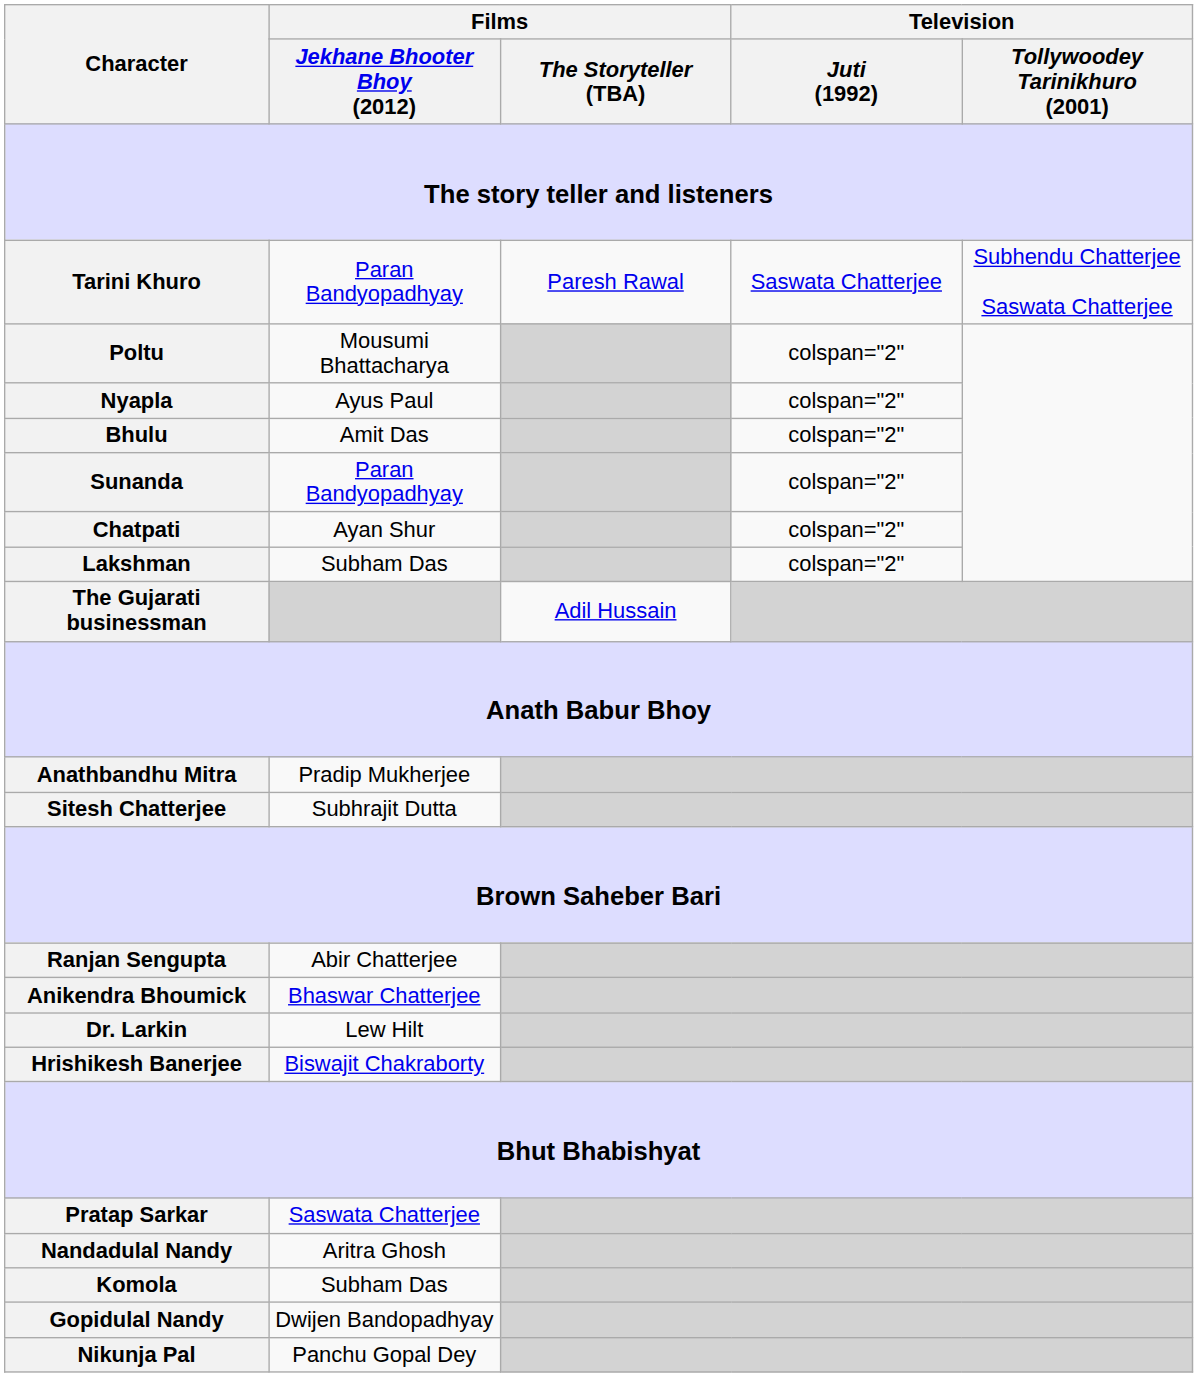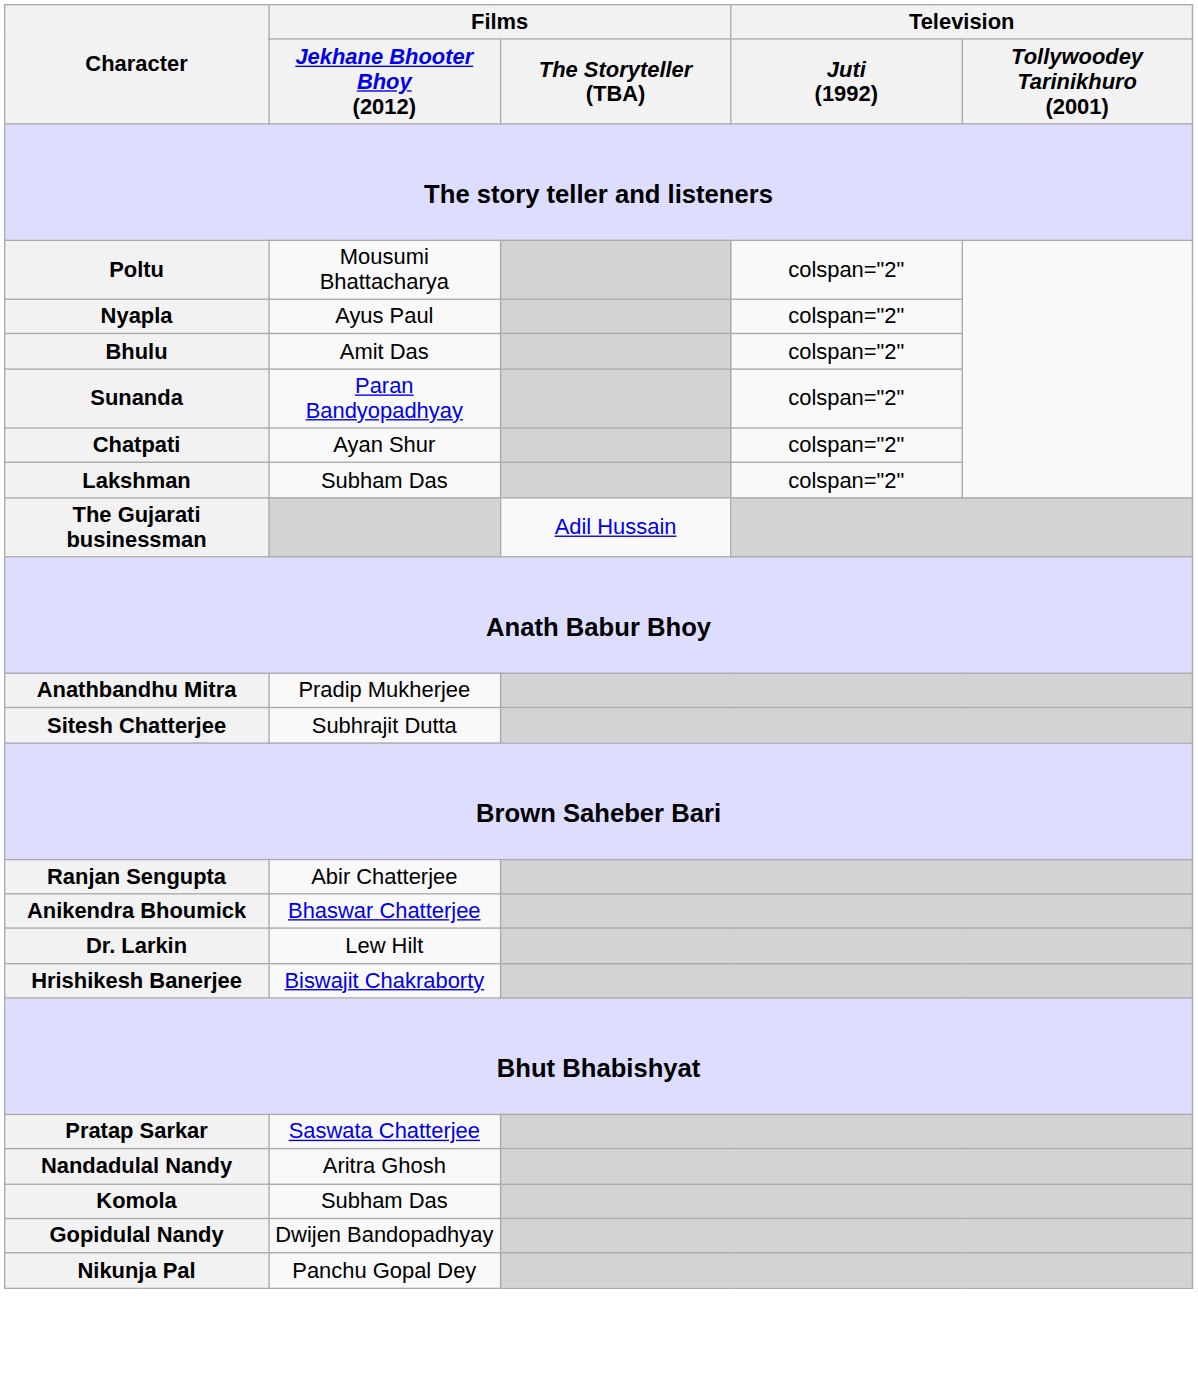- row: (137, 281)
